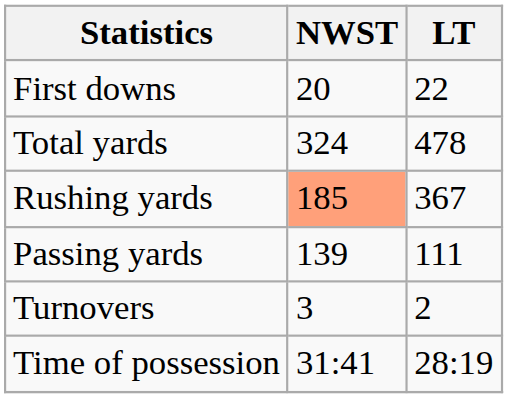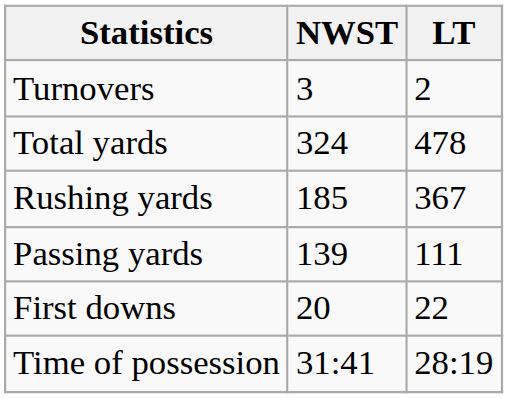rows swapped: (95, 87) <-> (84, 308)
(322, 197) lightsalmon background -> (322, 197) no background
